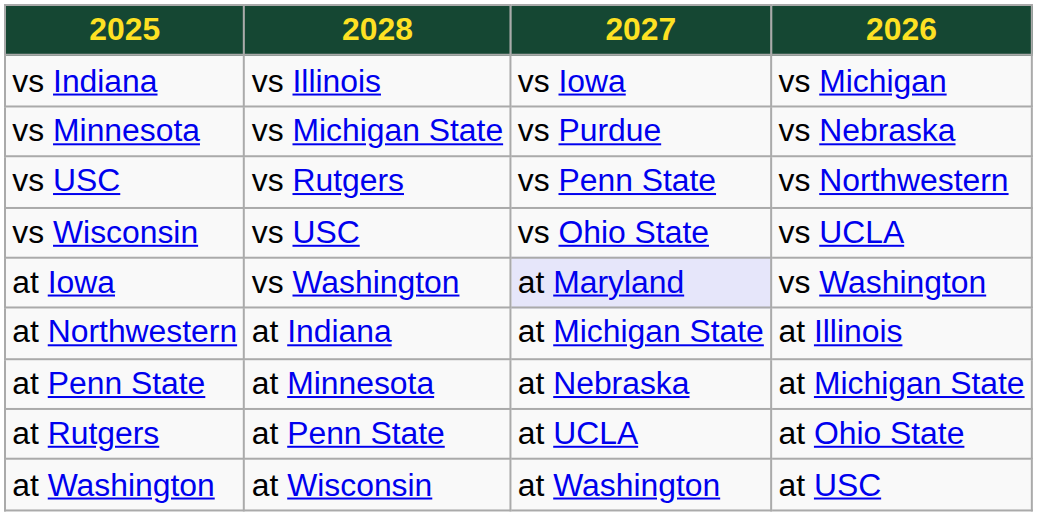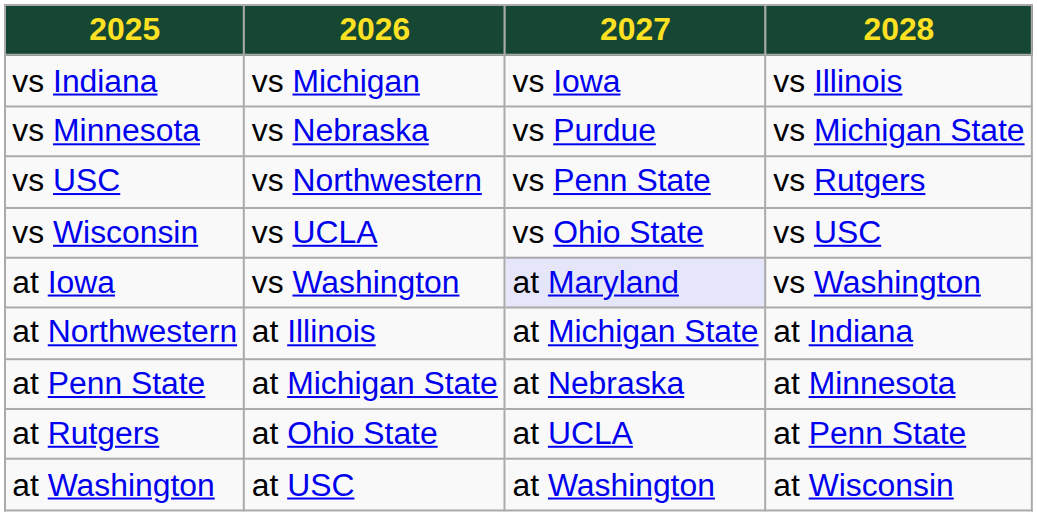columns swapped: (902, 29) <-> (377, 29)
